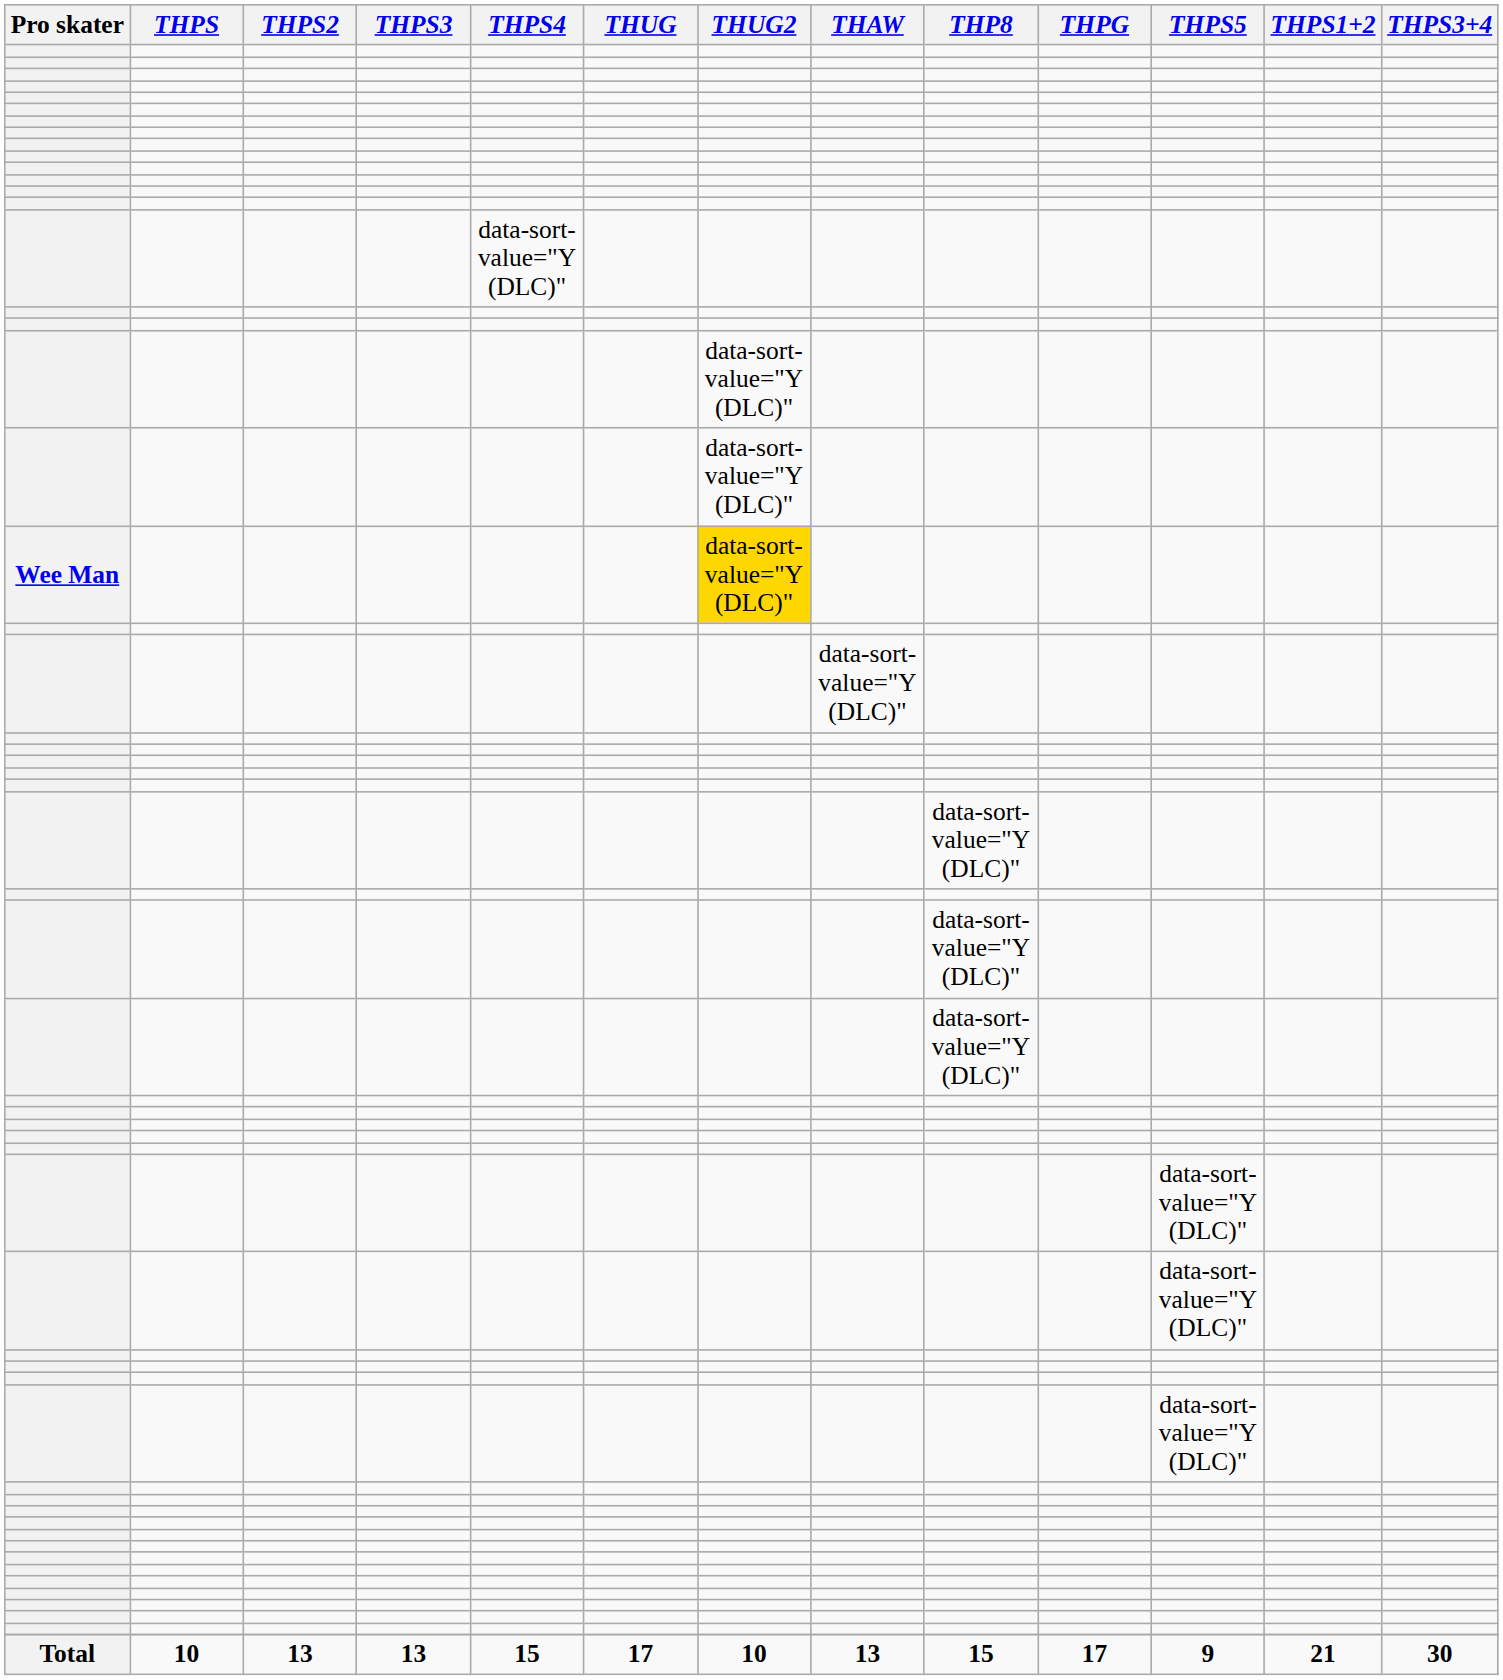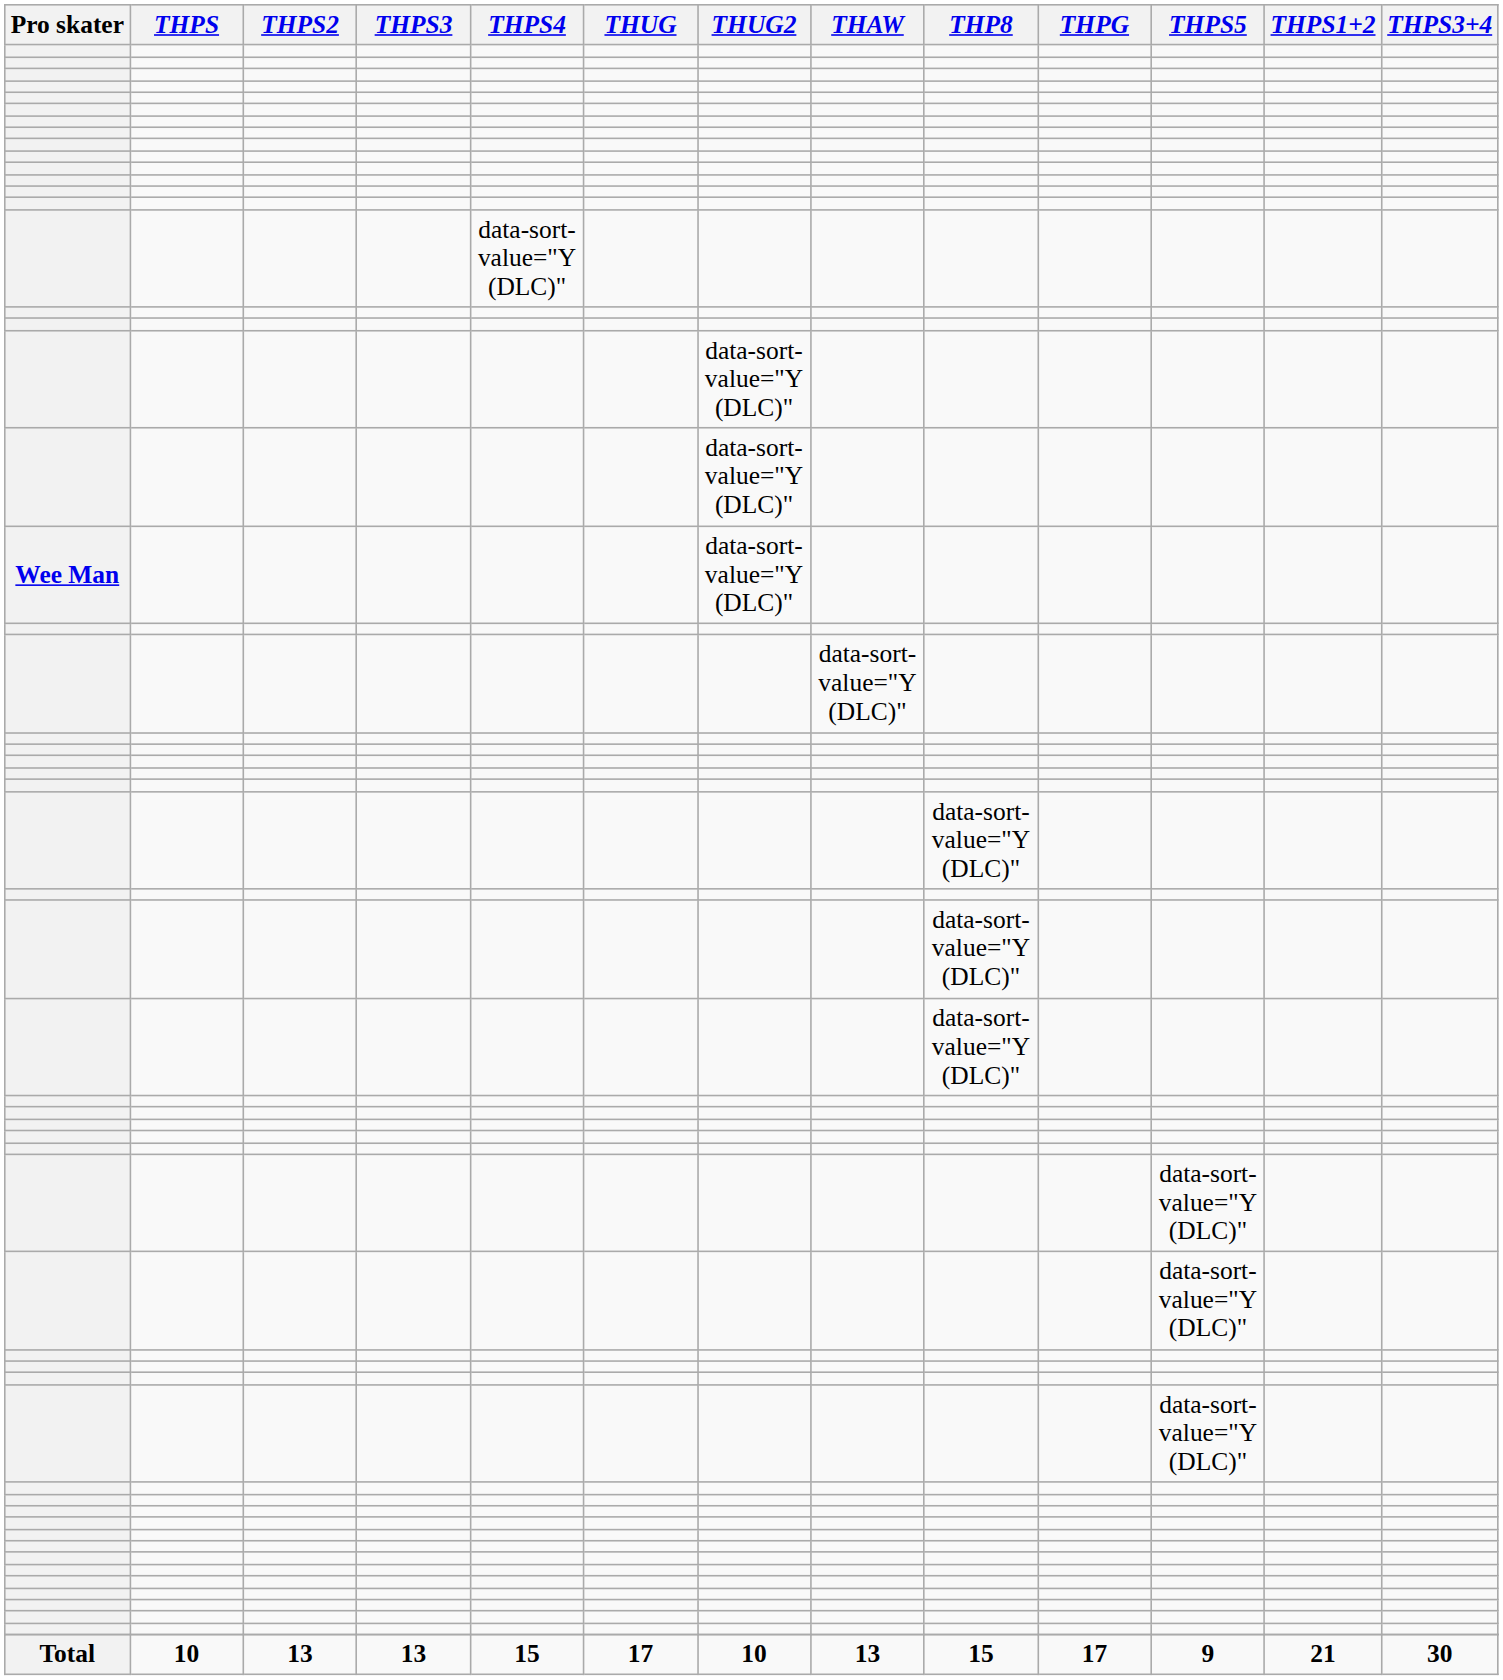(754, 574) gold background -> (754, 574) no background
